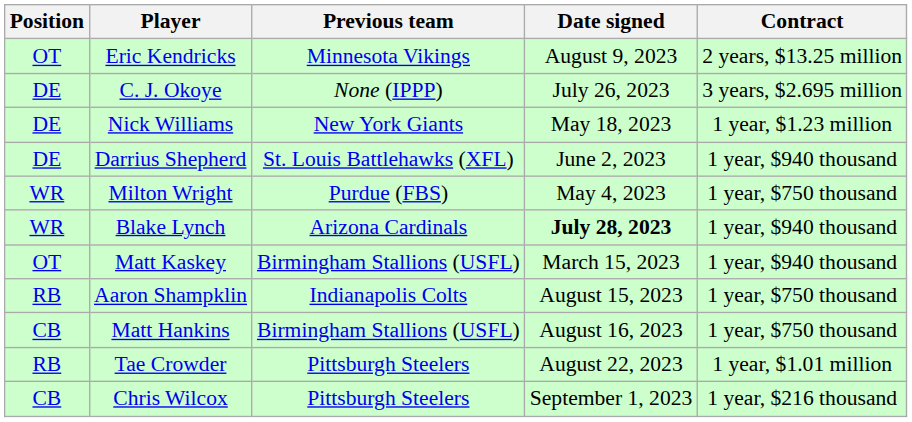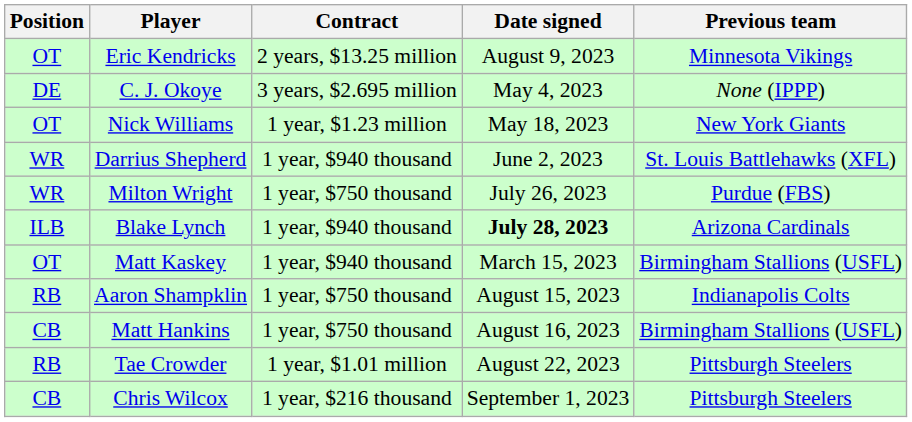columns swapped: (388, 21) <-> (802, 21)
(611, 90) July 26, 2023 -> (548, 90) May 4, 2023
(47, 124) DE -> (47, 124) OT
(47, 158) DE -> (47, 158) WR
(611, 192) May 4, 2023 -> (548, 192) July 26, 2023
(47, 227) WR -> (47, 227) ILB
